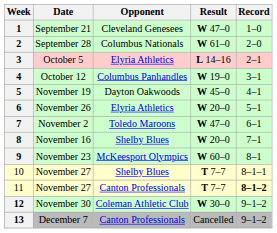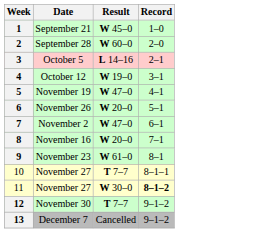- column: (142, 12)
(213, 28) W 47–0 -> (116, 28) W 45–0
(213, 44) W 61–0 -> (116, 44) W 60–0
(213, 92) W 45–0 -> (116, 92) W 47–0
(213, 156) W 60–0 -> (116, 156) W 61–0
(213, 188) T 7–7 -> (116, 188) W 30–0
(213, 204) W 30–0 -> (116, 204) T 7–7
